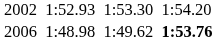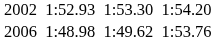(187, 32) bold -> (187, 32) normal
